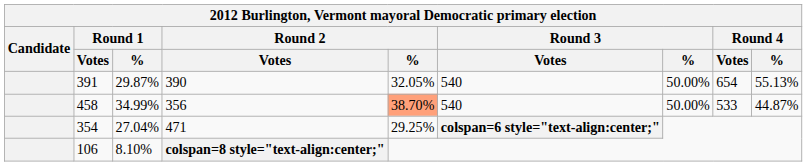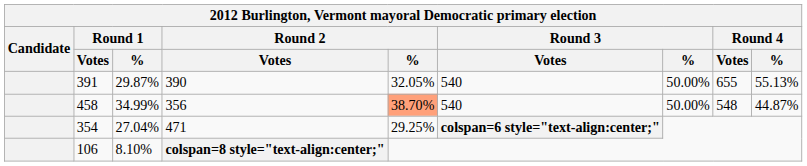(727, 82) 654 -> (727, 82) 655
(727, 104) 533 -> (727, 104) 548
